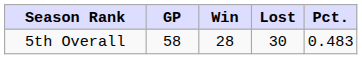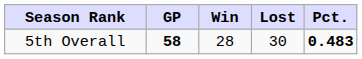(172, 42) normal -> (172, 42) bold
(331, 42) normal -> (331, 42) bold
